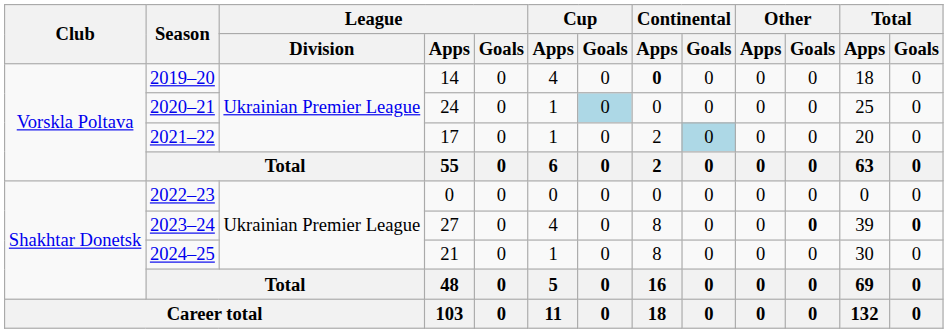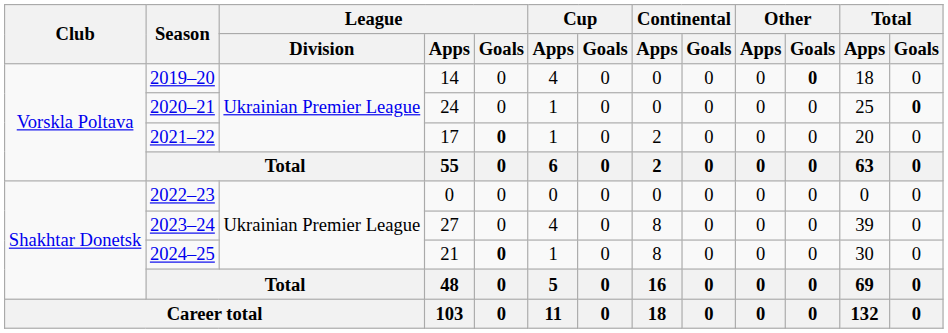(657, 78) bold -> (657, 78) normal
(813, 78) normal -> (813, 78) bold
(605, 107) lightblue background -> (605, 107) no background
(916, 107) normal -> (916, 107) bold
(501, 136) normal -> (501, 136) bold
(709, 136) lightblue background -> (709, 136) no background
(813, 225) bold -> (813, 225) normal
(916, 225) bold -> (916, 225) normal
(501, 254) normal -> (501, 254) bold
